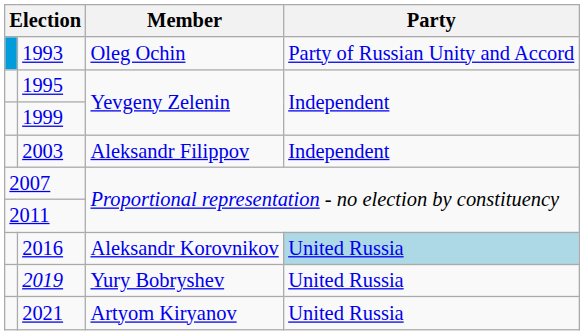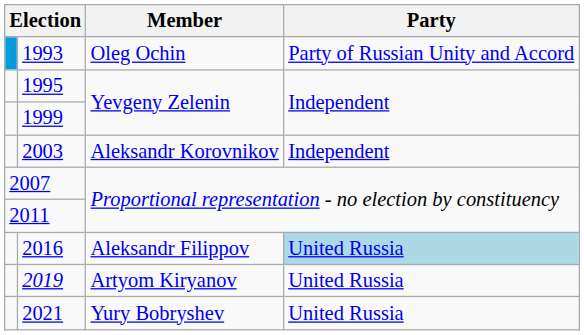(170, 150) Aleksandr Filippov -> (185, 150) Aleksandr Korovnikov
(185, 248) Aleksandr Korovnikov -> (170, 248) Aleksandr Filippov
(157, 280) Yury Bobryshev -> (164, 280) Artyom Kiryanov
(164, 313) Artyom Kiryanov -> (157, 313) Yury Bobryshev
